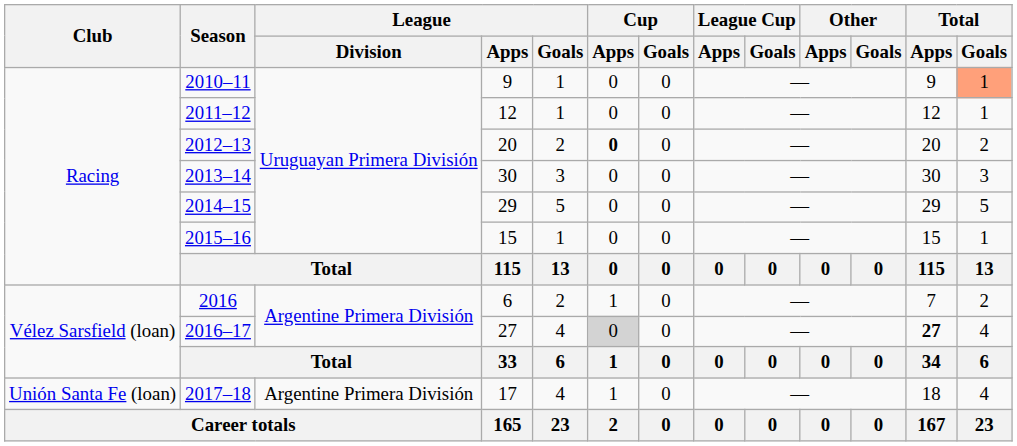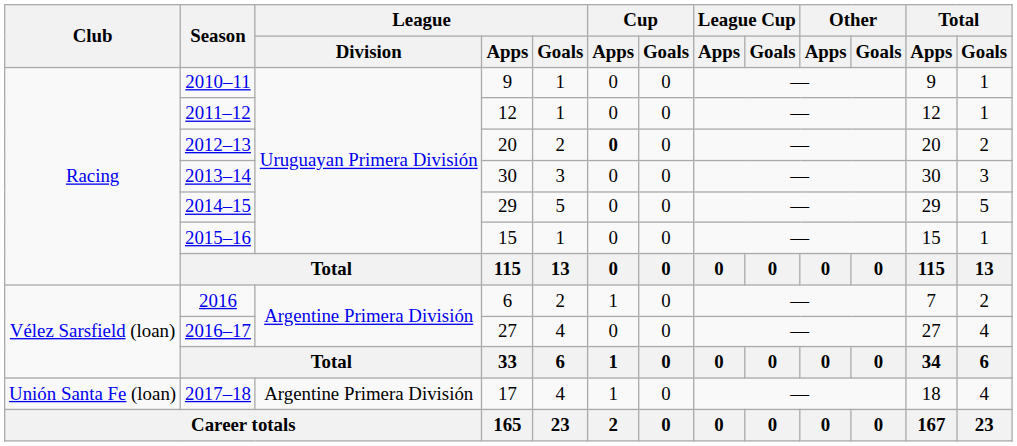(984, 82) lightsalmon background -> (984, 82) no background
(613, 331) lightgrey background -> (613, 331) no background
(931, 331) bold -> (931, 331) normal
